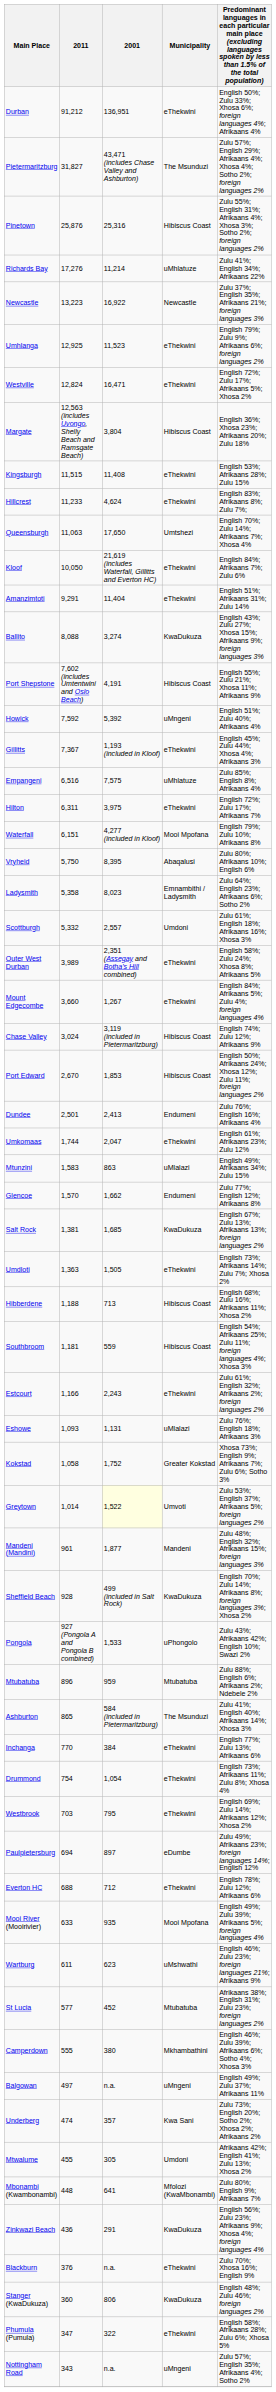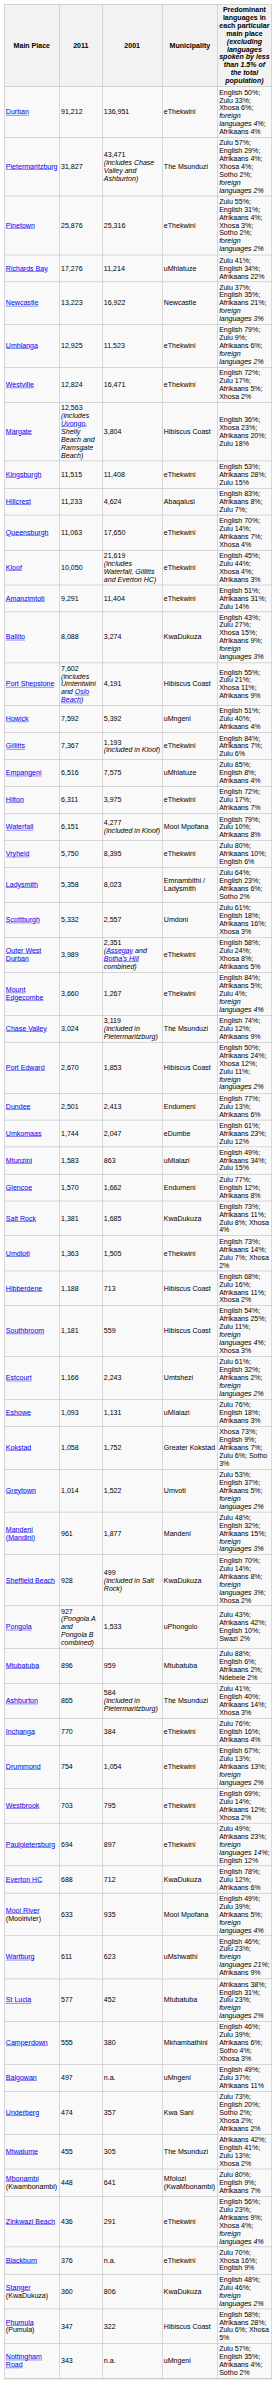(187, 225) Hibiscus Coast -> (180, 225) eThekwini
(180, 501) eThekwini -> (179, 501) Abaqalusi
(179, 532) Umtshezi -> (180, 532) eThekwini
(241, 567) English 84%; Afrikaans 7%; Zulu 6% -> (240, 567) English 45%; Zulu 44%; Xhosa 4%; Afrikaans 3%
(240, 750) English 45%; Zulu 44%; Xhosa 4%; Afrikaans 3% -> (241, 746) English 84%; Afrikaans 7%; Zulu 6%
(179, 862) Abaqalusi -> (180, 854) eThekwini
(187, 1036) Hibiscus Coast -> (186, 1029) The Msunduzi
(240, 1114) Zulu 76%; English 16%; Afrikaans 4% -> (240, 1106) English 77%; Zulu 13%; Afrikaans 6%
(180, 1141) eThekwini -> (177, 1133) eDumbe
(243, 1230) English 67%; Zulu 13%; Afrikaans 13%; foreign languages 2% -> (244, 1218) English 73%; Afrikaans 11%; Zulu 8%; Xhosa 4%
(180, 1394) eThekwini -> (179, 1378) Umtshezi
(113, 1506) lightyellow background -> (113, 1490) no background
(240, 1748) English 77%; Zulu 13%; Afrikaans 6% -> (240, 1732) Zulu 76%; English 16%; Afrikaans 4%
(244, 1778) English 73%; Afrikaans 11%; Zulu 8%; Xhosa 4% -> (243, 1767) English 67%; Zulu 13%; Afrikaans 13%; foreign languages 2%
(177, 1852) eDumbe -> (180, 1844) eThekwini
(180, 1887) eThekwini -> (183, 1879) KwaDukuza
(176, 2159) Umdoni -> (186, 2152) The Msunduzi
(183, 2229) KwaDukuza -> (180, 2221) eThekwini
(180, 2334) eThekwini -> (187, 2326) Hibiscus Coast
